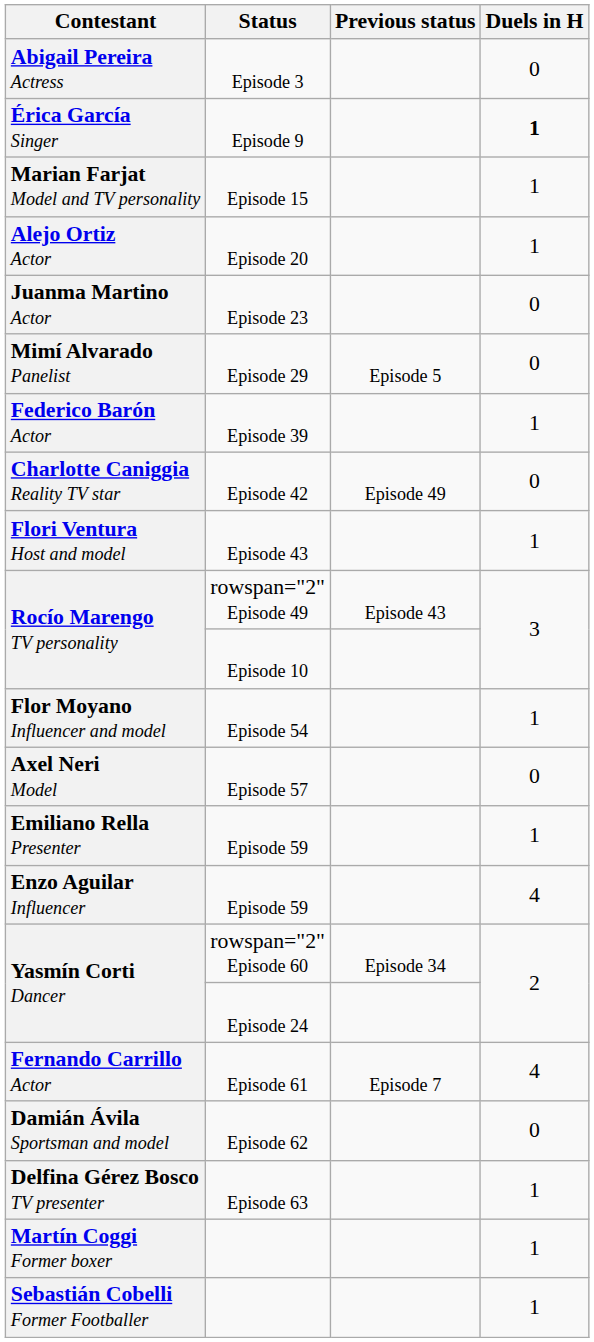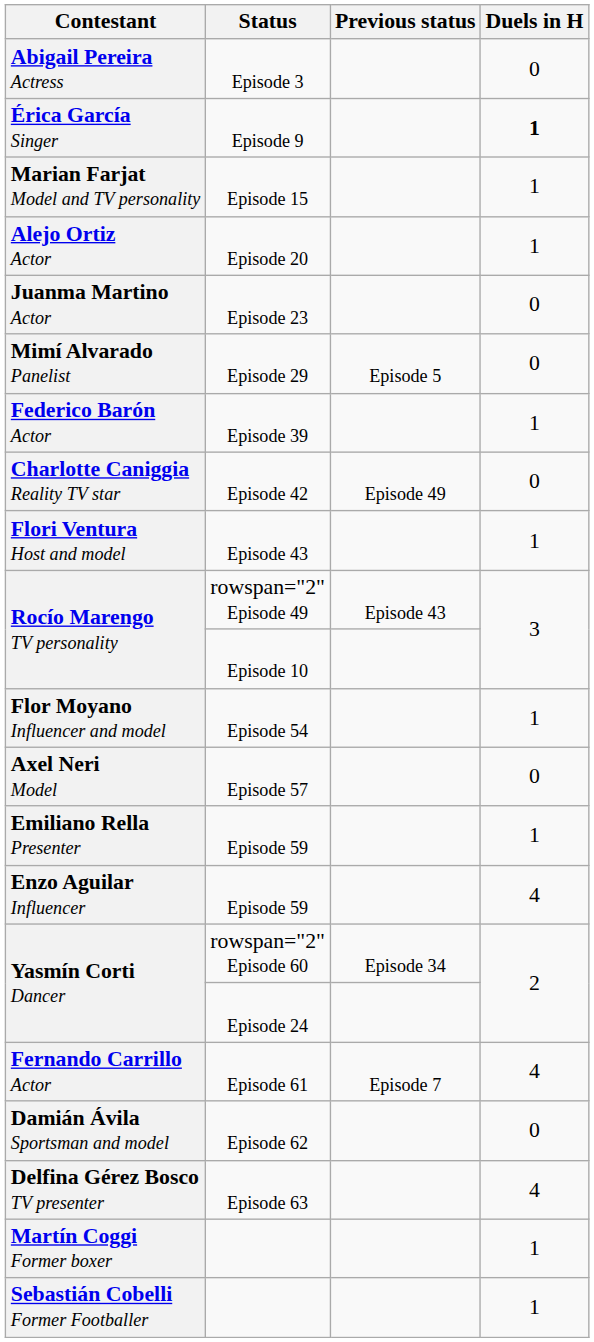(534, 1189) 1 -> (534, 1189) 4
